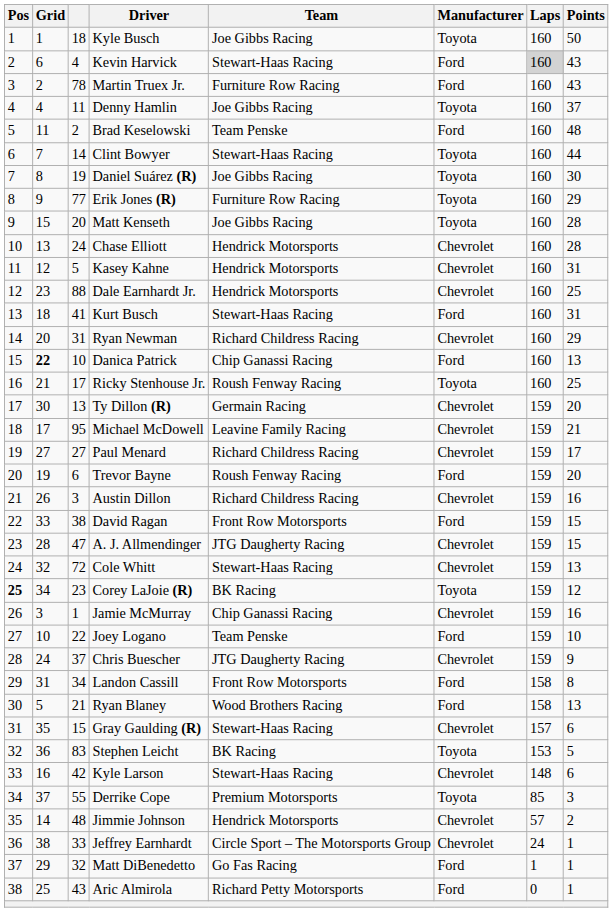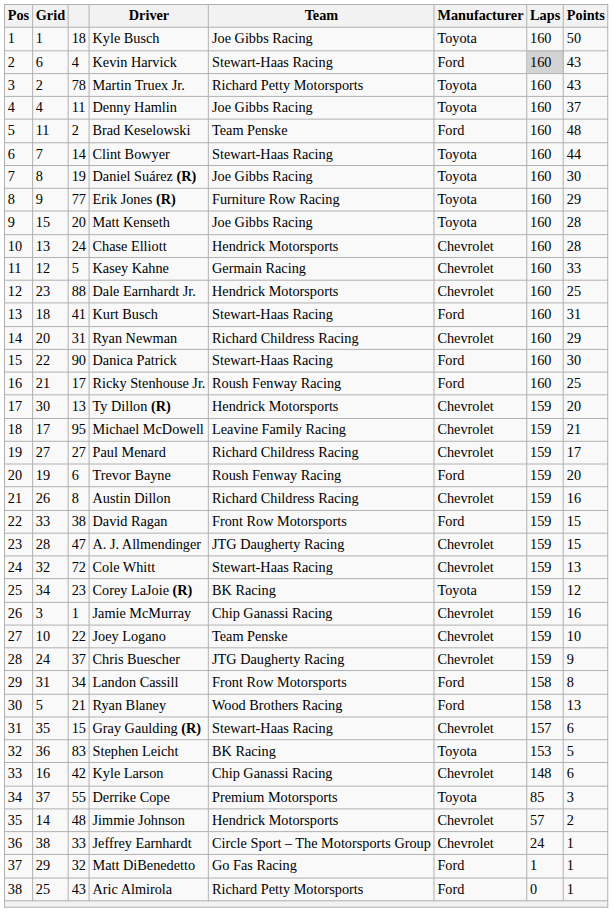(276, 84) Furniture Row Racing -> (288, 84) Richard Petty Motorsports
(451, 84) Ford -> (457, 84) Toyota
(275, 268) Hendrick Motorsports -> (259, 268) Germain Racing
(574, 268) 31 -> (574, 268) 33
(43, 360) bold -> (43, 360) normal
(79, 360) 10 -> (79, 360) 90
(272, 360) Chip Ganassi Racing -> (272, 360) Stewart-Haas Racing
(574, 360) 13 -> (574, 360) 30
(457, 383) Toyota -> (451, 383) Ford
(259, 406) Germain Racing -> (275, 406) Hendrick Motorsports
(75, 498) 3 -> (75, 498) 8
(15, 590) bold -> (15, 590) normal
(451, 636) Ford -> (466, 636) Chevrolet
(272, 773) Stewart-Haas Racing -> (272, 773) Chip Ganassi Racing
